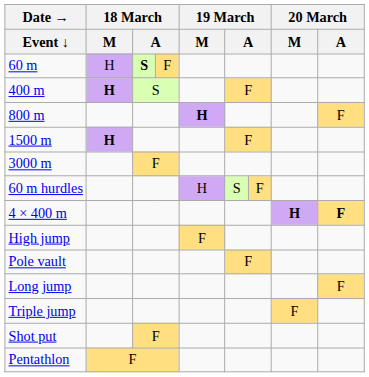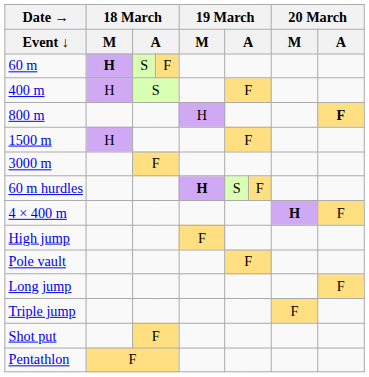(109, 66) normal -> (109, 66) bold
(144, 66) bold -> (144, 66) normal
(109, 90) bold -> (109, 90) normal
(202, 115) bold -> (202, 115) normal
(341, 115) normal -> (341, 115) bold
(109, 139) bold -> (109, 139) normal
(202, 188) normal -> (202, 188) bold
(341, 213) bold -> (341, 213) normal
